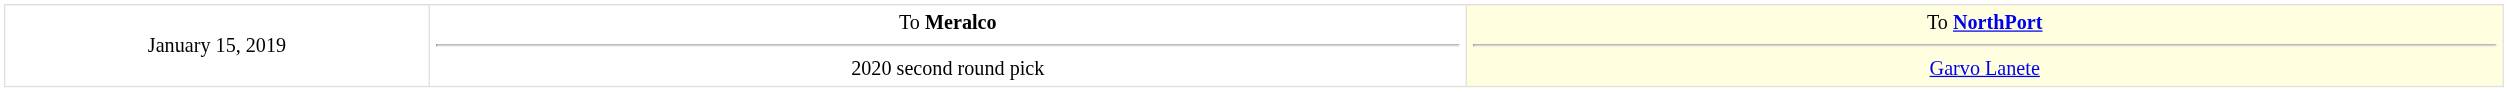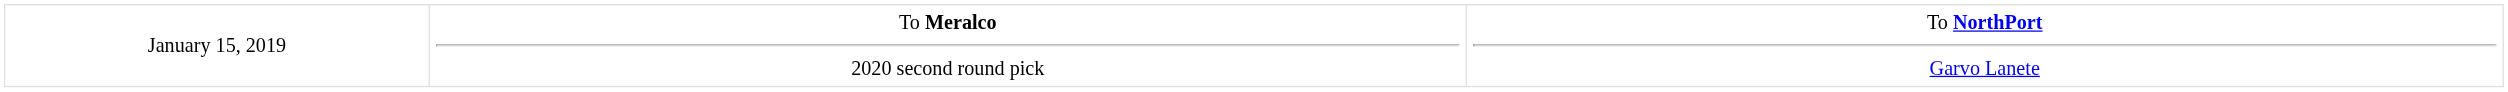(1985, 45) lightyellow background -> (1985, 45) no background
